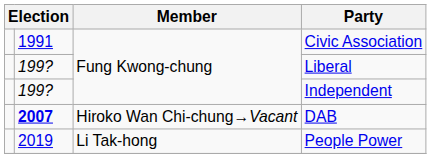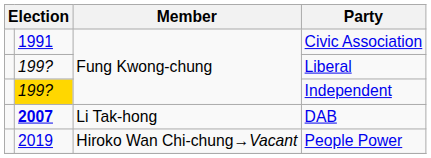(36, 91) no background -> (36, 91) gold background
(187, 116) Hiroko Wan Chi-chung→Vacant -> (117, 116) Li Tak-hong
(117, 141) Li Tak-hong -> (187, 141) Hiroko Wan Chi-chung→Vacant
